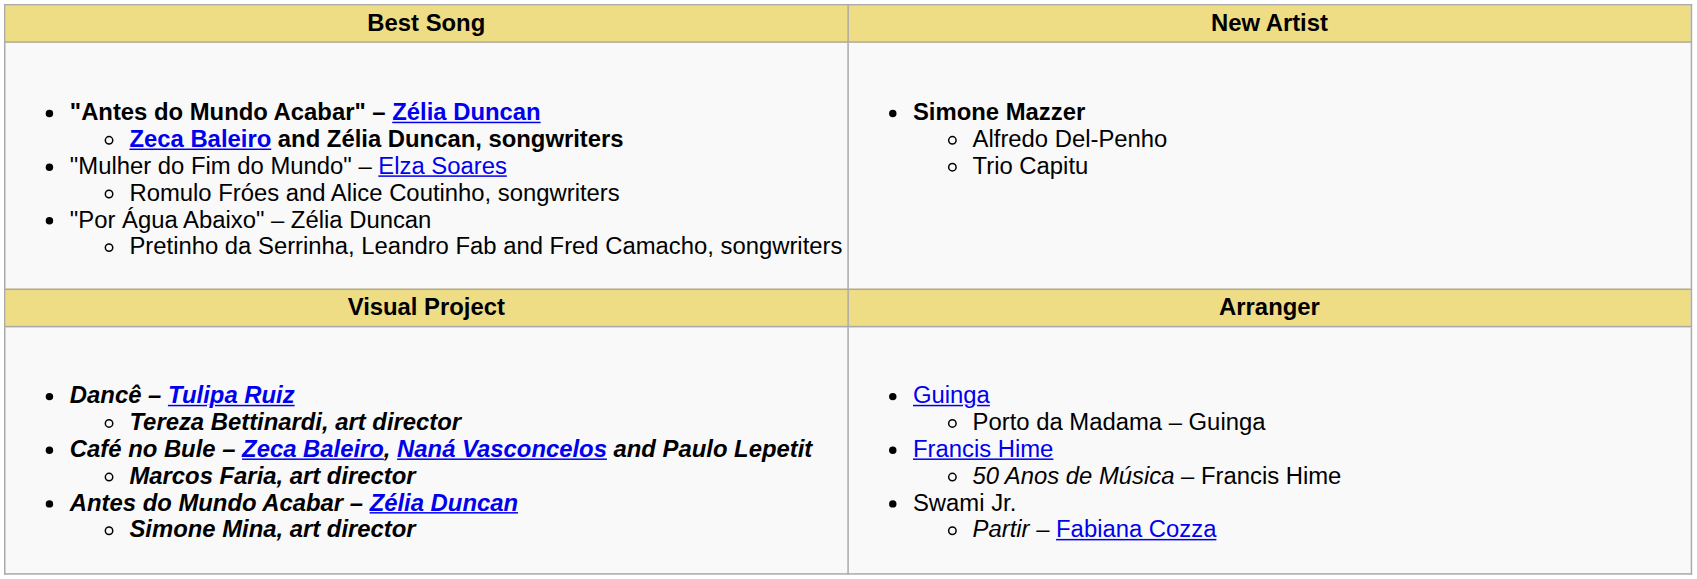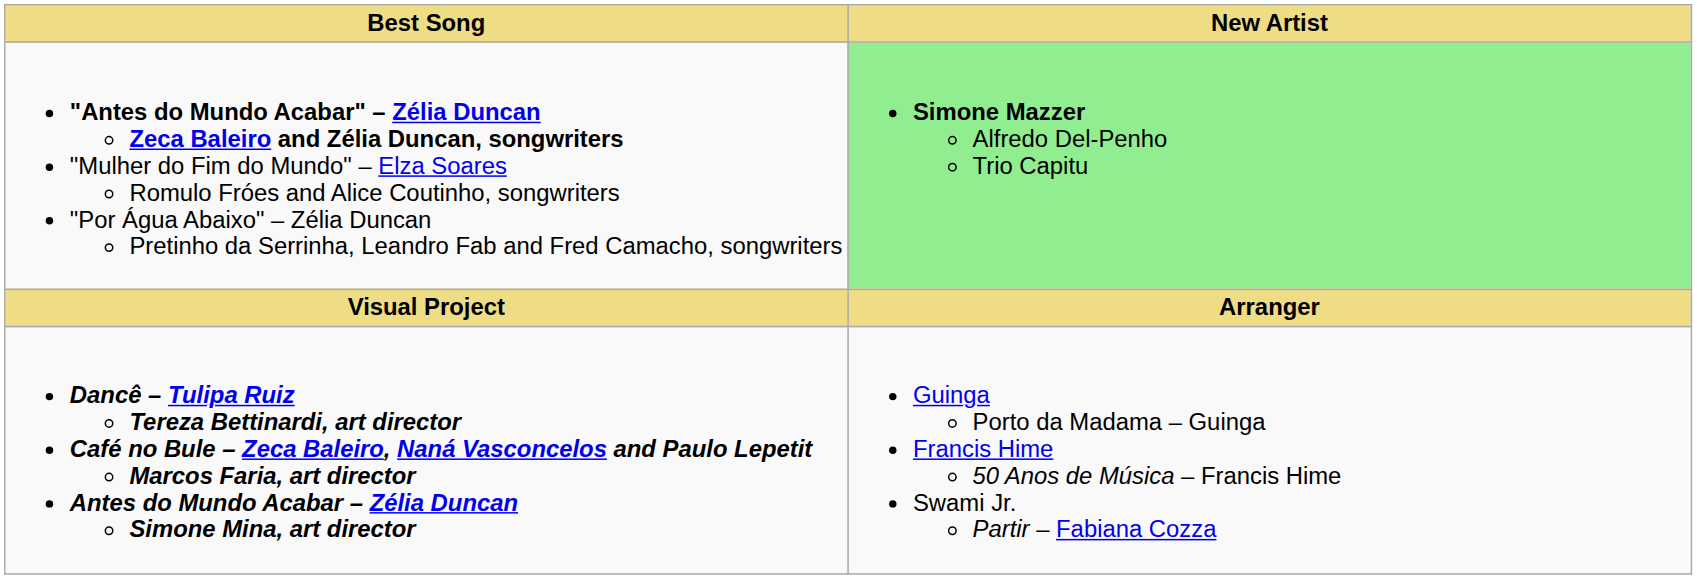(1269, 139) no background -> (1269, 139) lightgreen background
